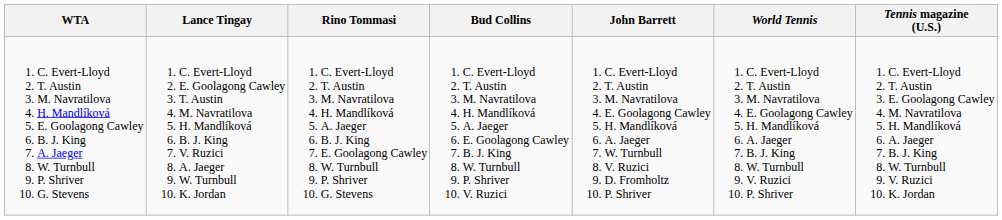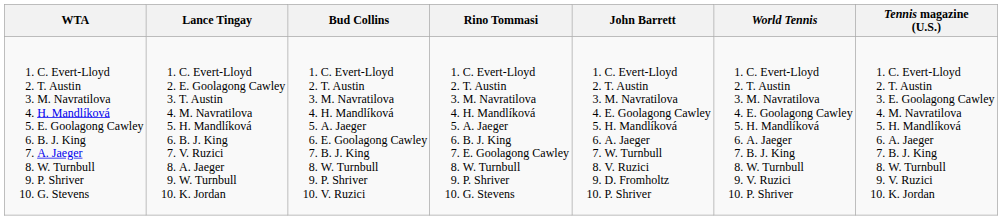columns swapped: (501, 20) <-> (359, 20)
